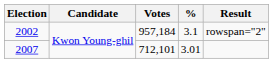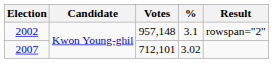(157, 31) 957,184 -> (157, 31) 957,148
(191, 49) 3.01 -> (191, 49) 3.02
